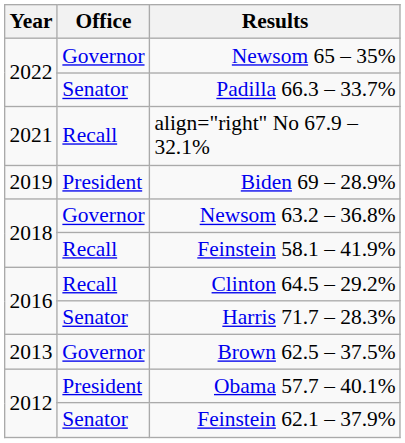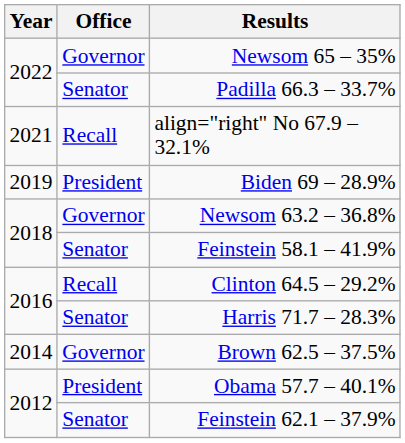(90, 249) Recall -> (95, 249) Senator
(31, 351) 2013 -> (31, 351) 2014
